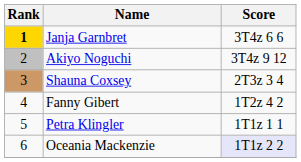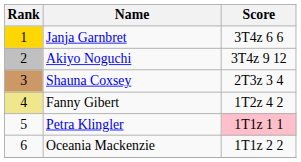(24, 37) bold -> (24, 37) normal
(24, 102) no background -> (24, 102) khaki background
(259, 124) no background -> (259, 124) pink background
(259, 146) lavender background -> (259, 146) no background
